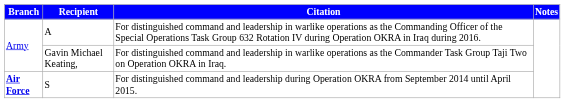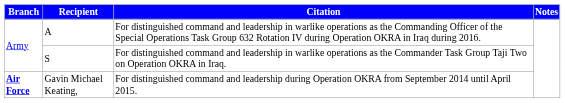(74, 58) Gavin Michael Keating, -> (47, 58) S
(47, 85) S -> (74, 85) Gavin Michael Keating,
